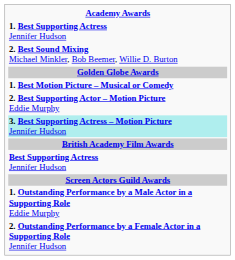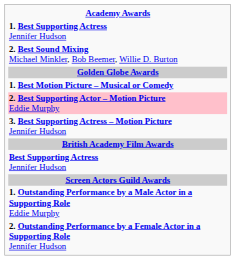(87, 103) no background -> (87, 103) pink background
(90, 126) paleturquoise background -> (90, 126) no background
